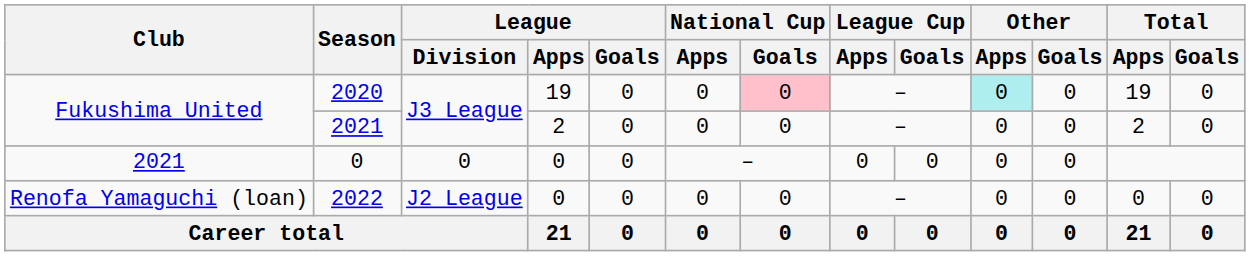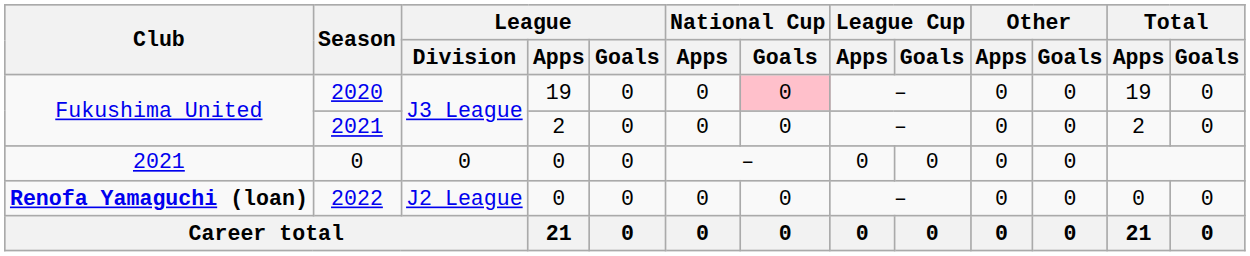(1001, 93) paleturquoise background -> (1001, 93) no background
(159, 198) normal -> (159, 198) bold
